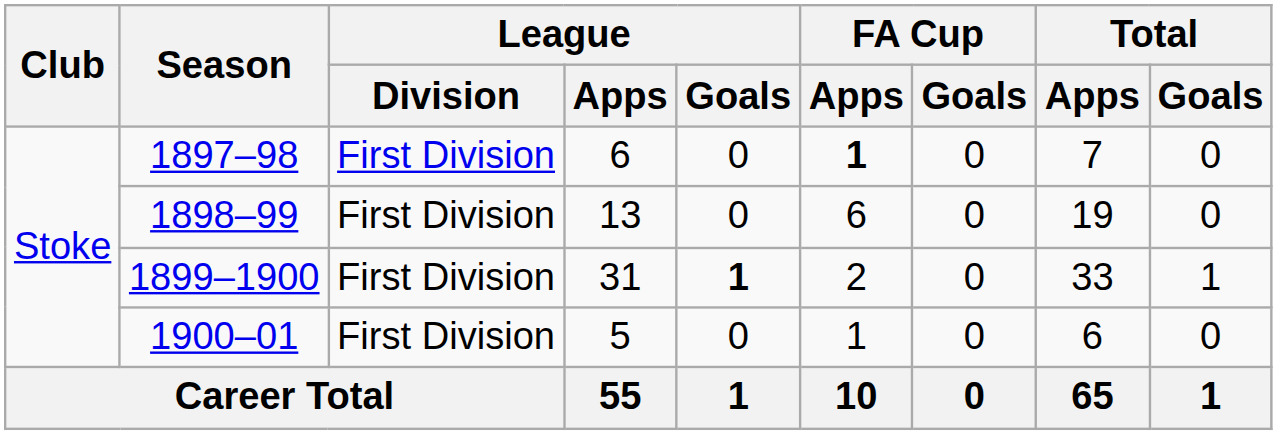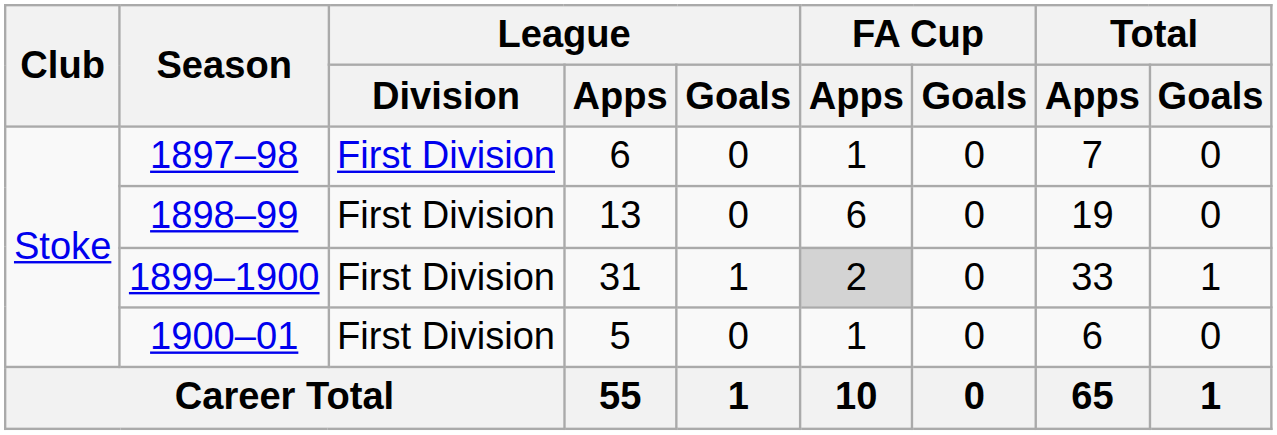(856, 155) bold -> (856, 155) normal
(738, 276) bold -> (738, 276) normal
(856, 276) no background -> (856, 276) lightgrey background
